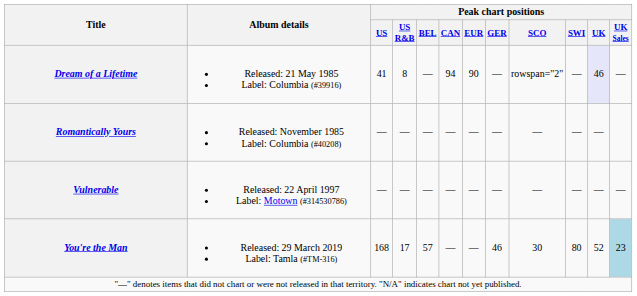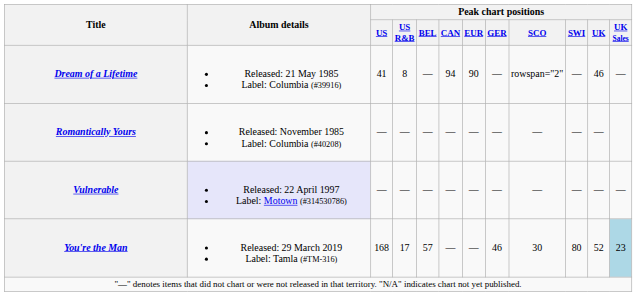(599, 74) lavender background -> (599, 74) no background
(279, 196) no background -> (279, 196) lavender background
